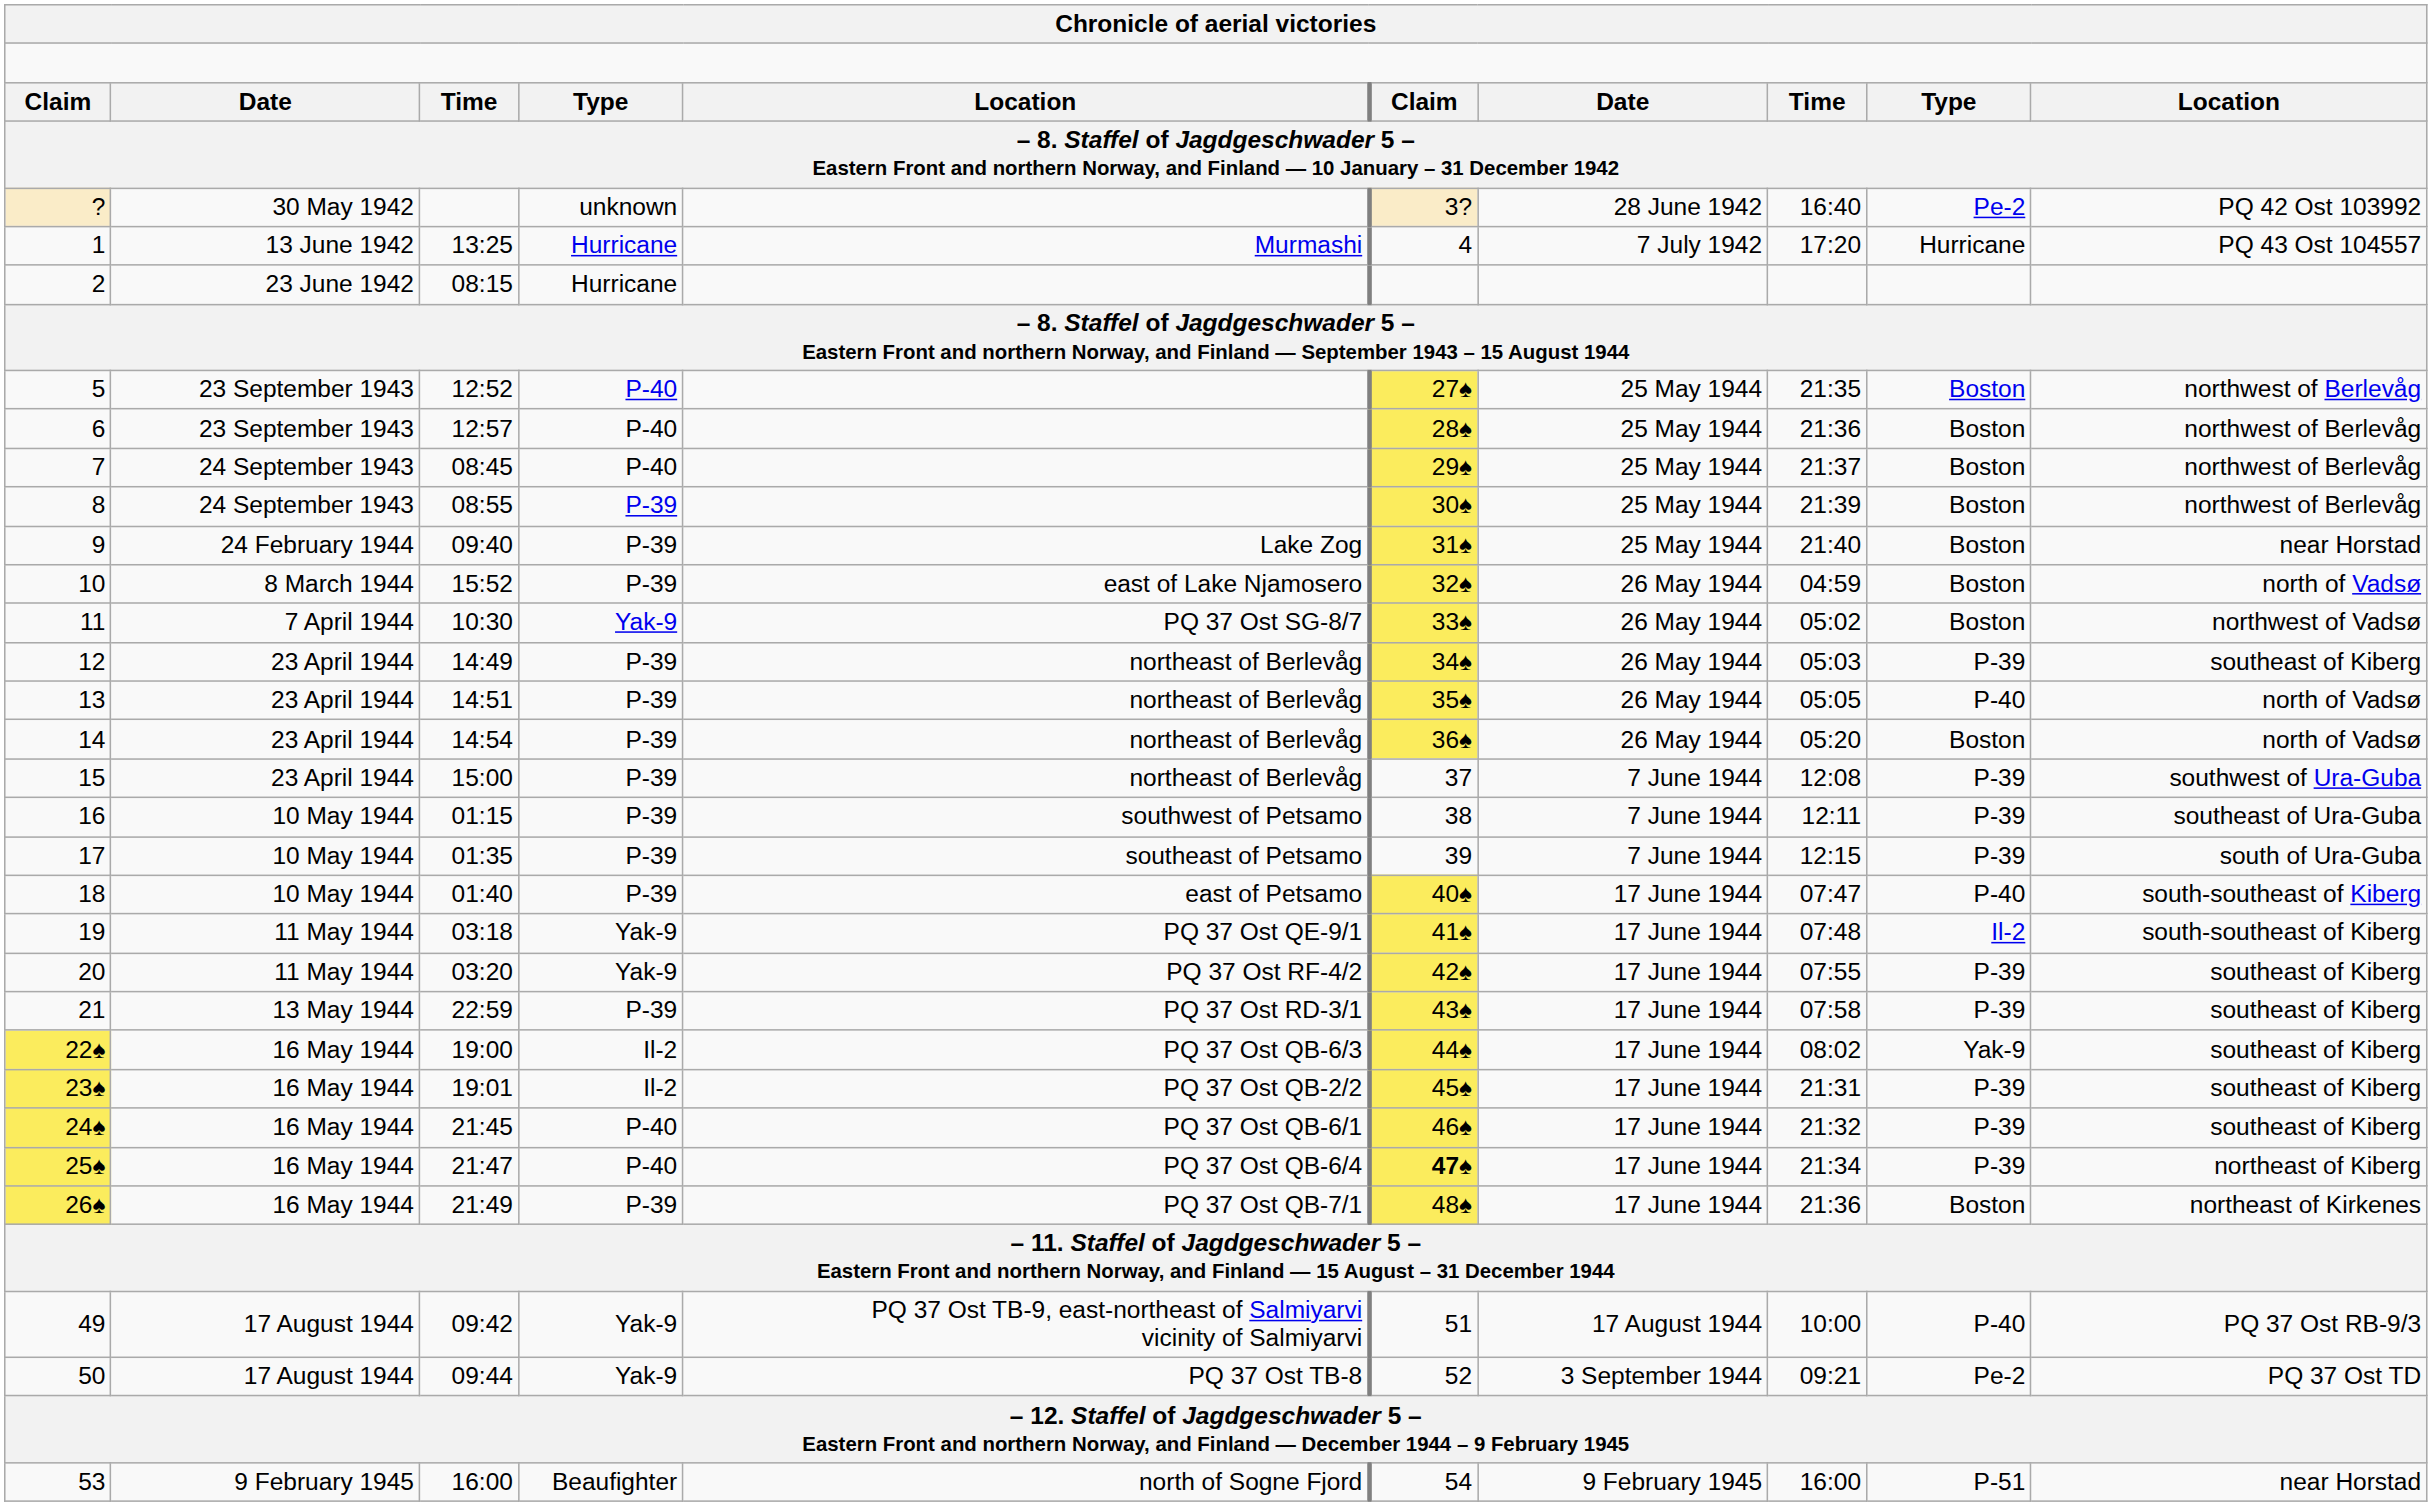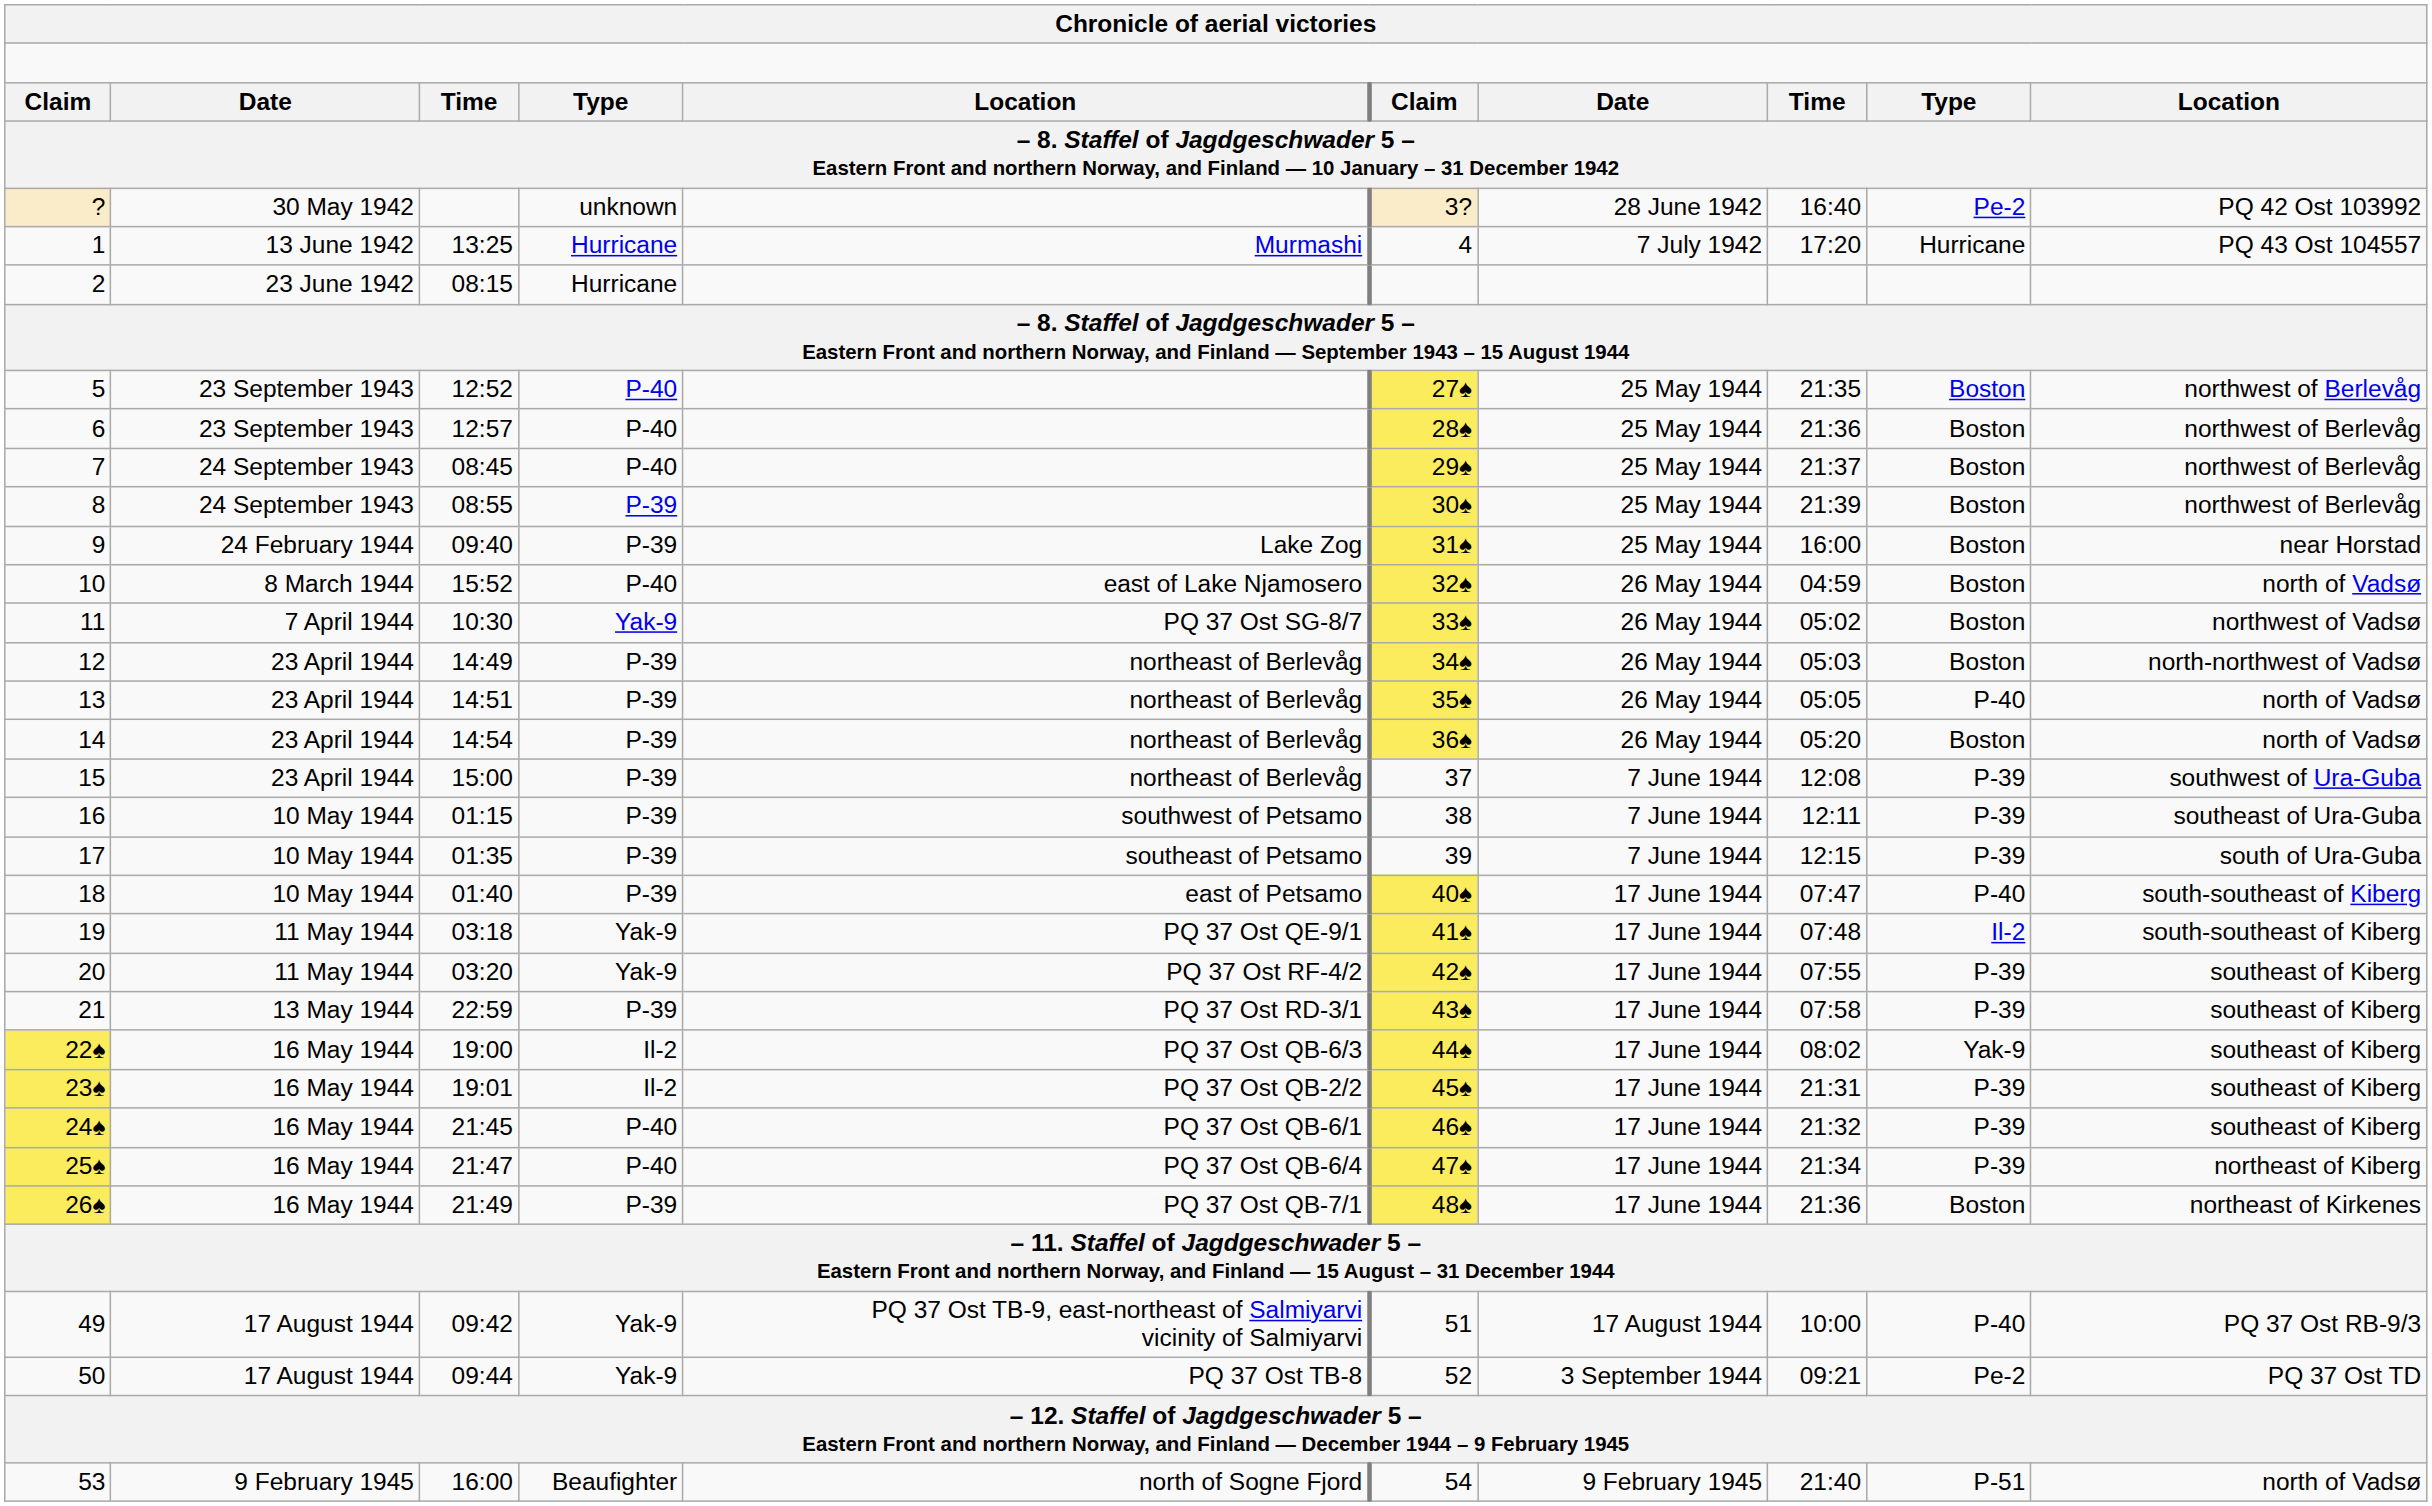(1830, 544) 21:40 -> (1830, 544) 16:00
(651, 583) P-39 -> (651, 583) P-40
(1999, 661) P-39 -> (1987, 661) Boston
(2316, 661) southeast of Kiberg -> (2285, 661) north-northwest of Vadsø
(1452, 1166) bold -> (1452, 1166) normal
(1830, 1481) 16:00 -> (1830, 1481) 21:40
(2350, 1481) near Horstad -> (2342, 1481) north of Vadsø
